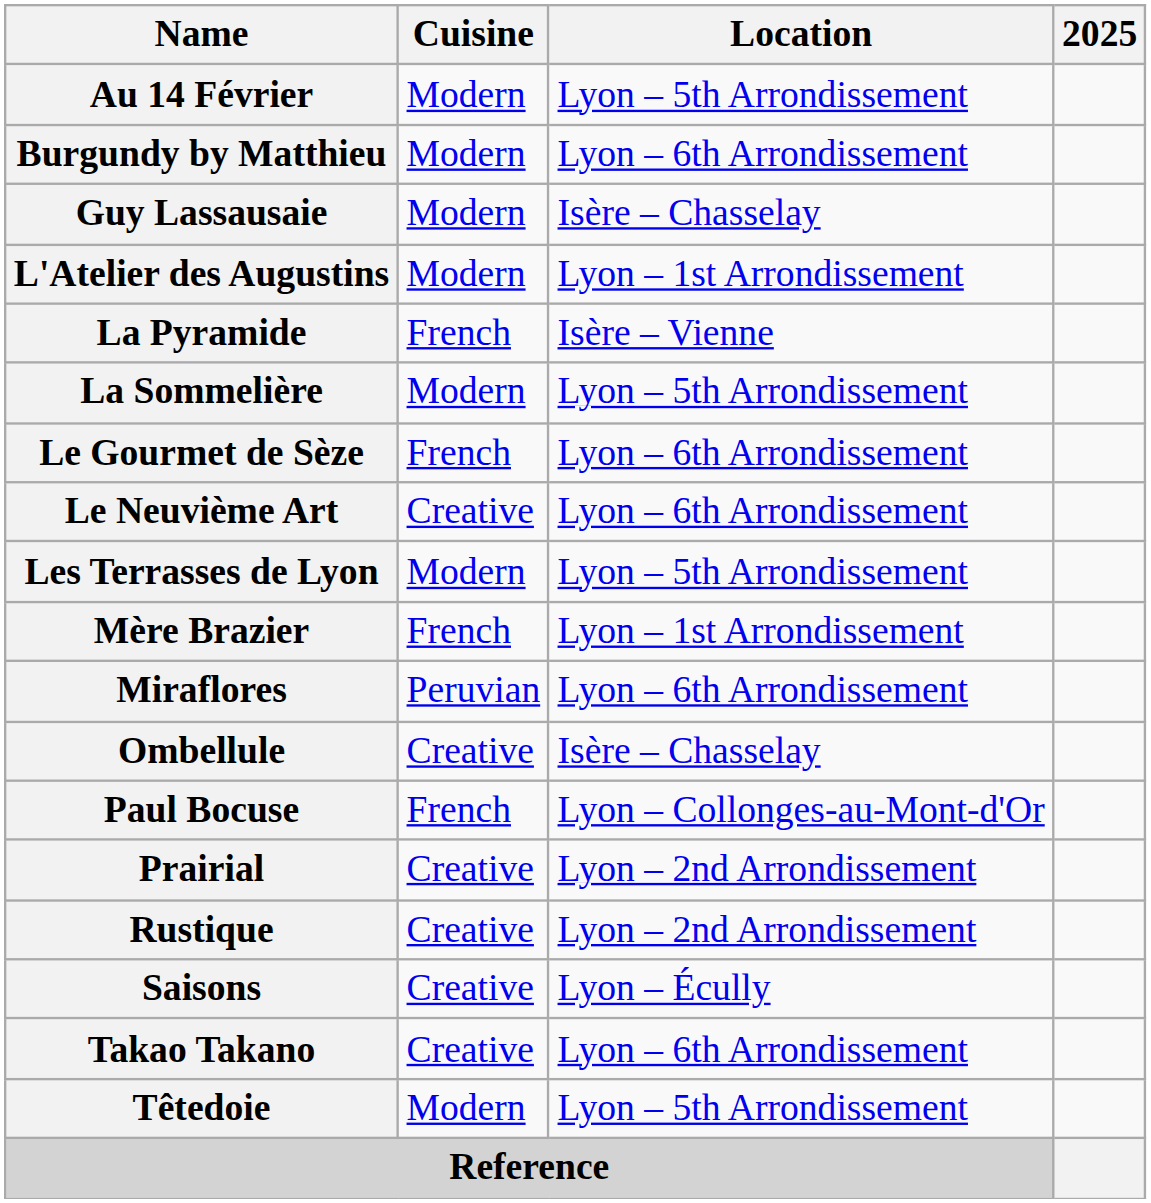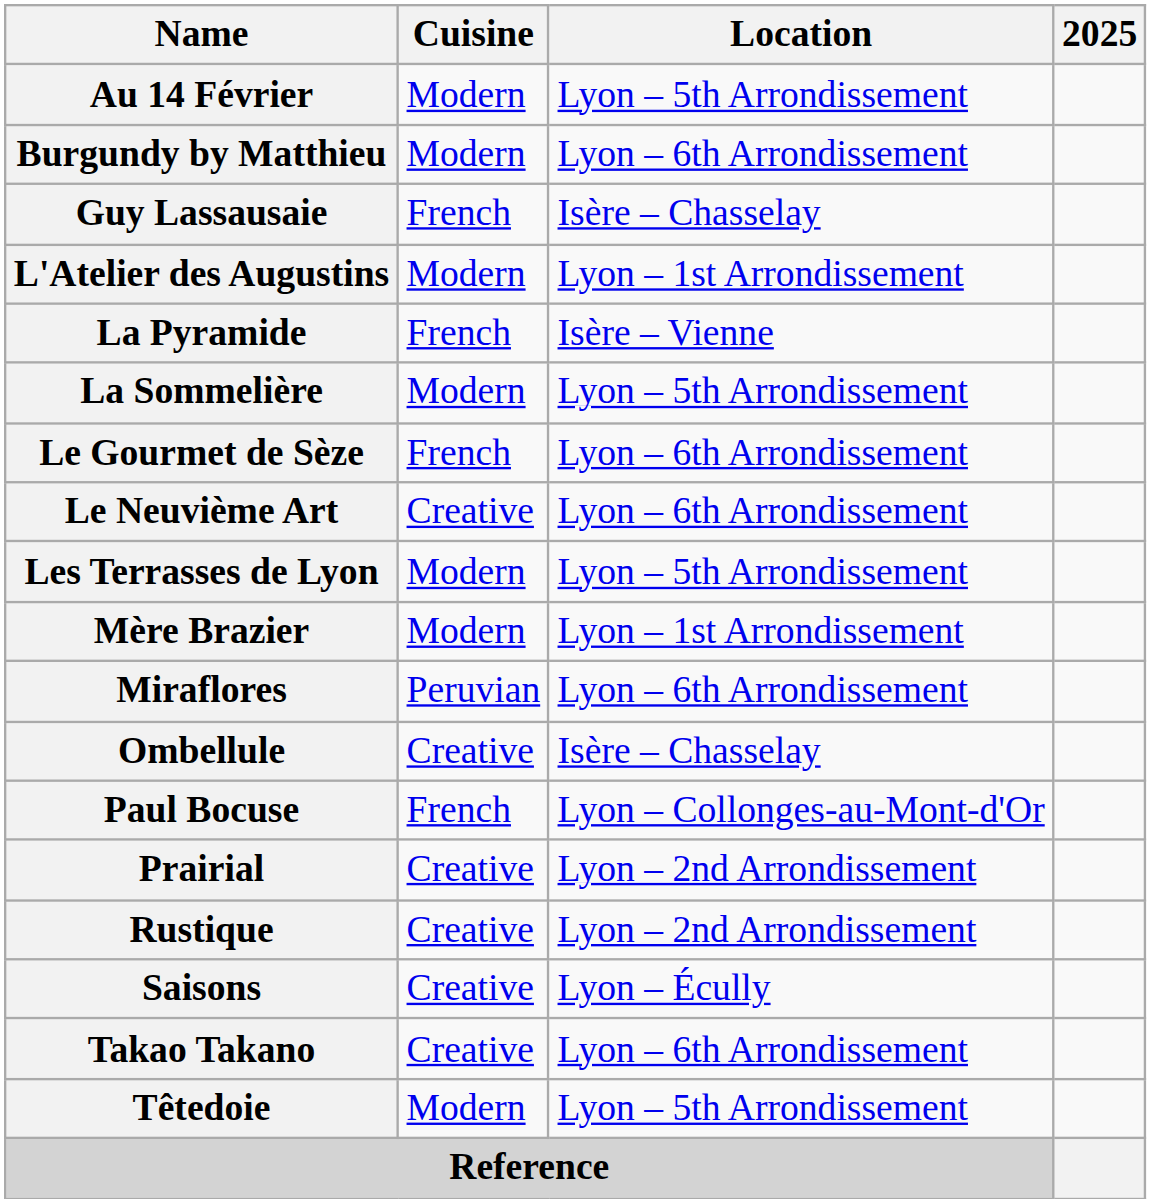(466, 213) Modern -> (459, 213) French
(459, 630) French -> (466, 630) Modern
